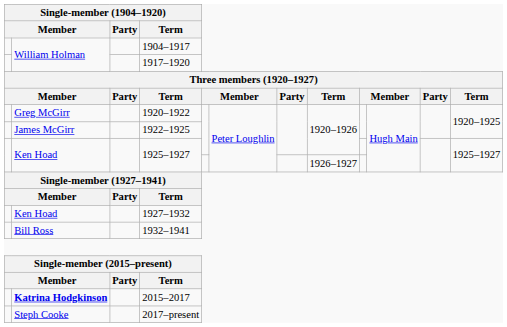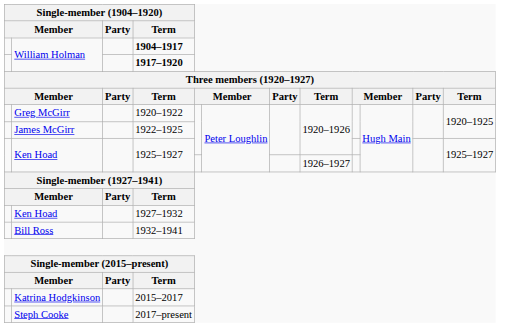(166, 46) normal -> (159, 46) bold
(166, 63) normal -> (159, 63) bold
(61, 297) bold -> (57, 297) normal
